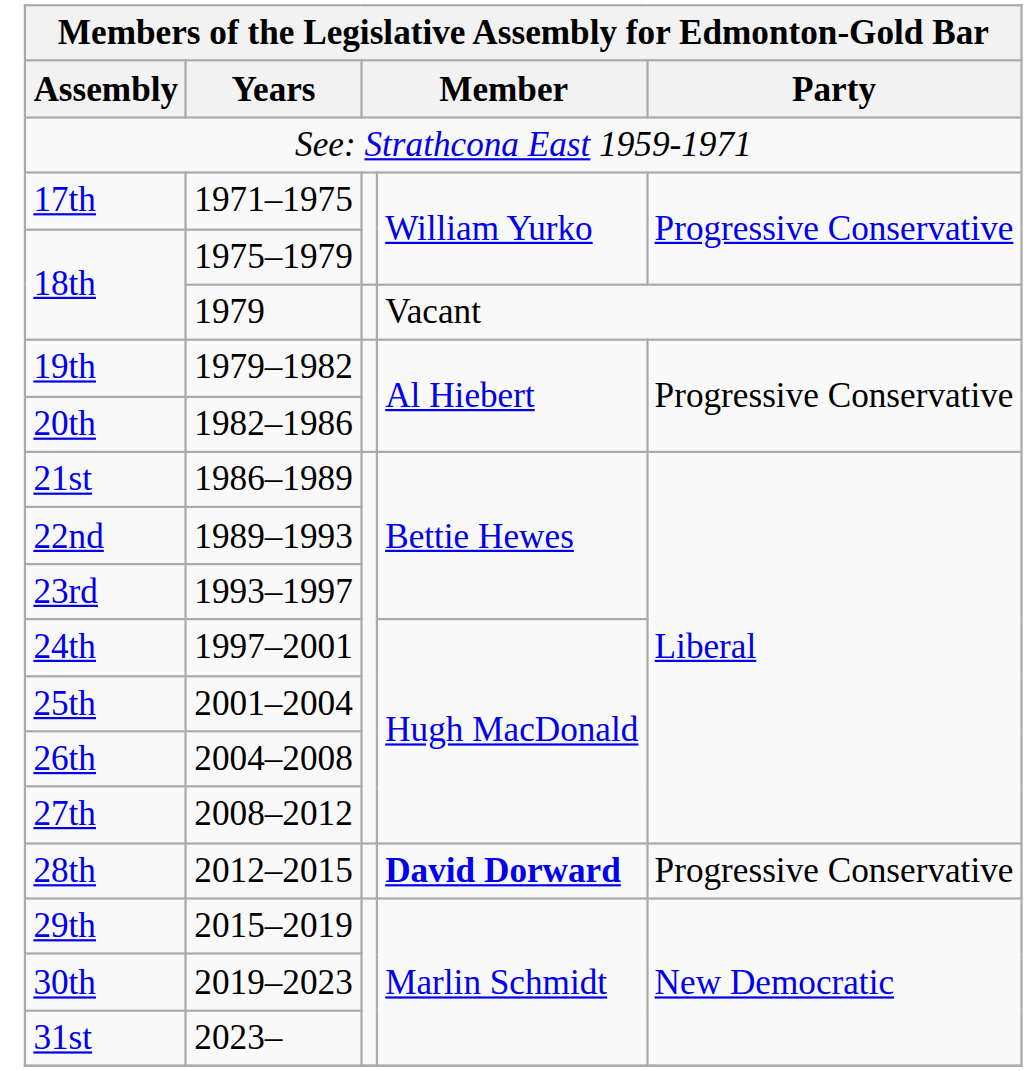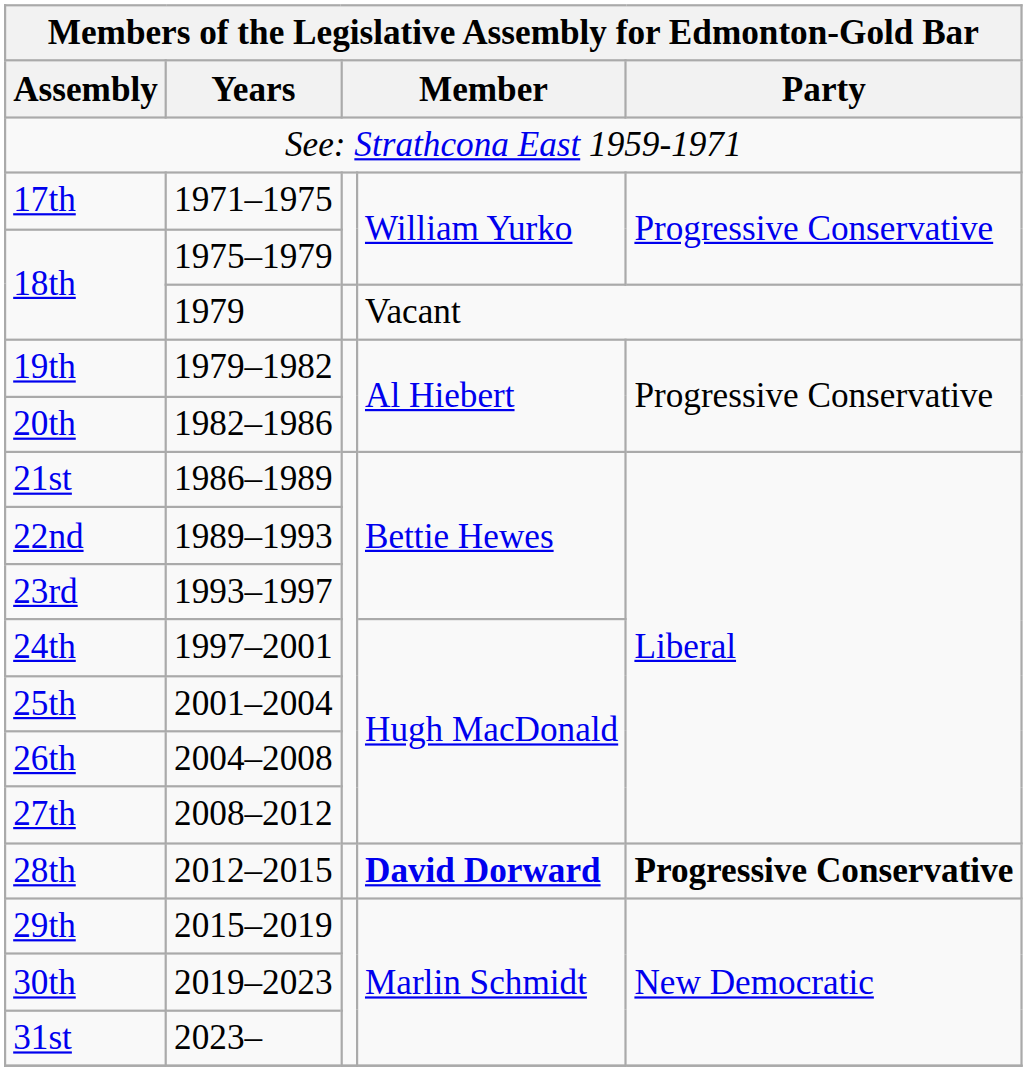(834, 869) normal -> (824, 869) bold
